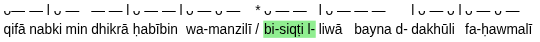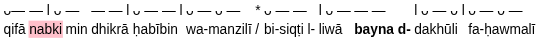(46, 29) no background -> (46, 29) pink background
(290, 29) lightgreen background -> (290, 29) no background
(381, 29) normal -> (382, 29) bold
